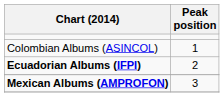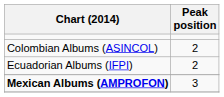(195, 48) 1 -> (195, 48) 2
(74, 65) bold -> (70, 65) normal
